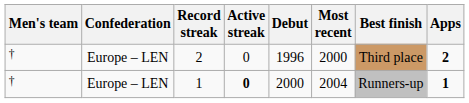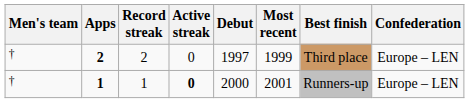columns swapped: (446, 24) <-> (128, 24)
(290, 57) 1996 -> (235, 57) 1997
(333, 57) 2000 -> (278, 57) 1999
(333, 84) 2004 -> (278, 84) 2001
